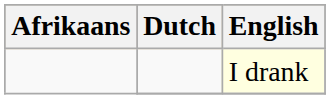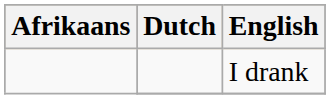(269, 70) lightyellow background -> (269, 70) no background
